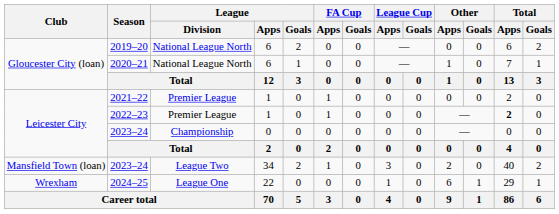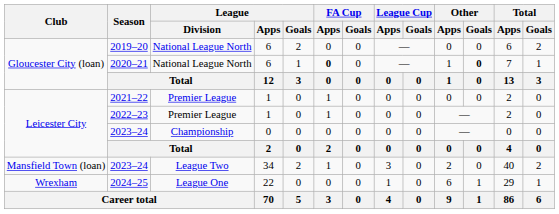(328, 64) normal -> (328, 64) bold
(479, 64) normal -> (479, 64) bold
(509, 115) bold -> (509, 115) normal
